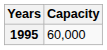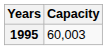(66, 34) 60,000 -> (66, 34) 60,003
